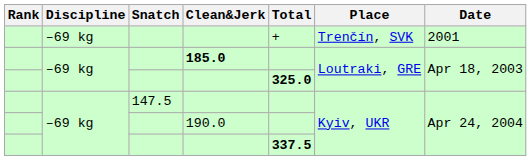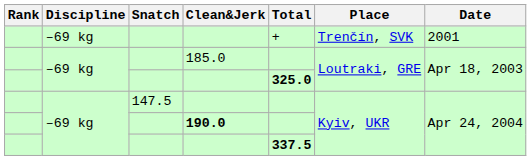(206, 59) bold -> (206, 59) normal
(206, 123) normal -> (206, 123) bold
